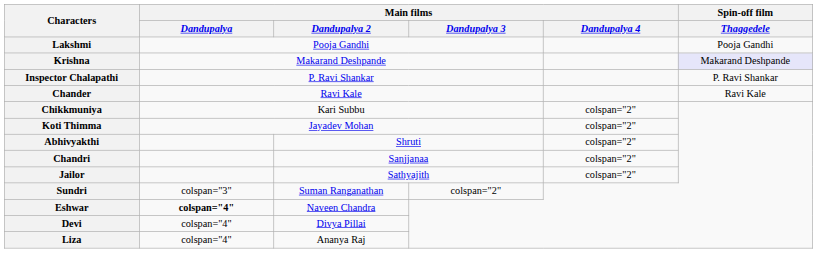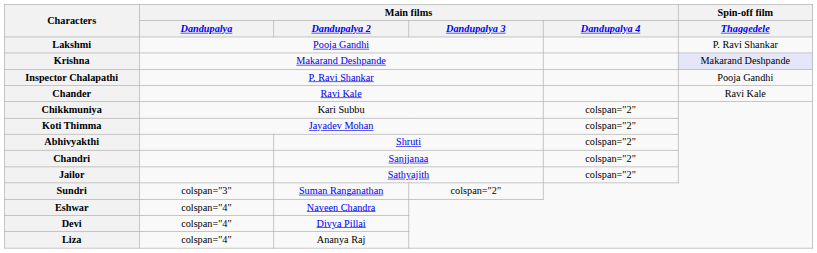(745, 45) Pooja Gandhi -> (745, 45) P. Ravi Shankar
(745, 77) P. Ravi Shankar -> (745, 77) Pooja Gandhi
(206, 207) bold -> (206, 207) normal
